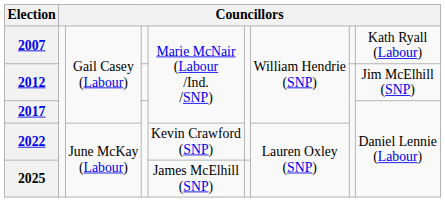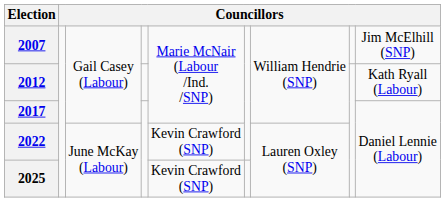(398, 44) Kath Ryall (Labour) -> (398, 44) Jim McElhill (SNP)
(398, 82) Jim McElhill (SNP) -> (398, 82) Kath Ryall (Labour)
(196, 178) James McElhill (SNP) -> (196, 178) Kevin Crawford (SNP)
